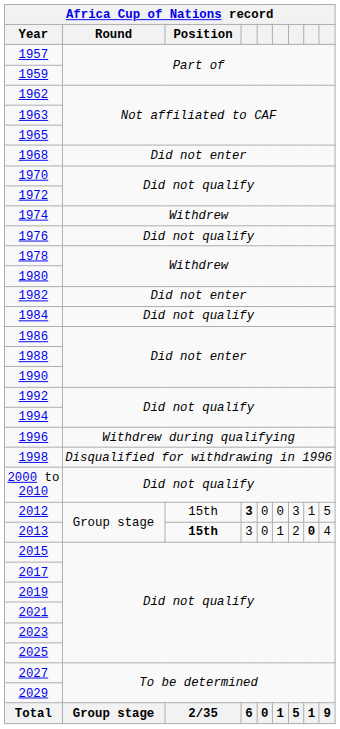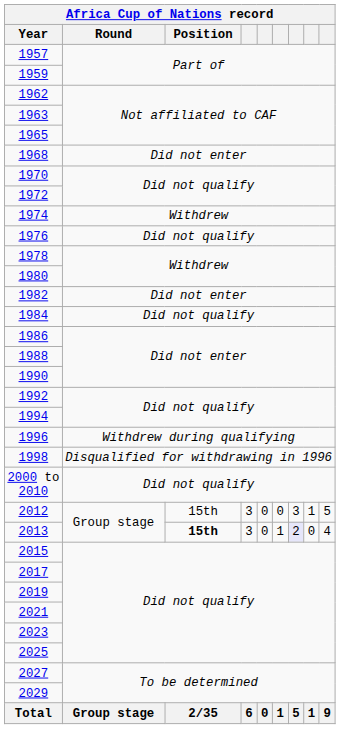(249, 512) bold -> (249, 512) normal
(296, 532) no background -> (296, 532) lavender background
(311, 532) bold -> (311, 532) normal
